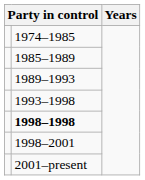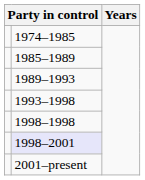(45, 121) bold -> (45, 121) normal
(45, 143) no background -> (45, 143) lavender background
